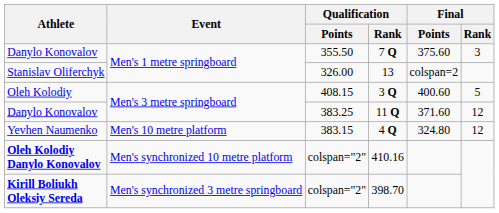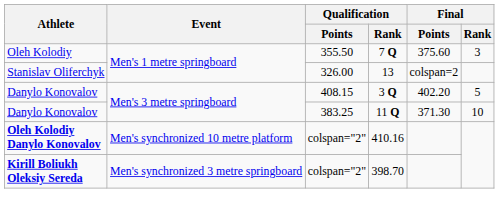(52, 53) Danylo Konovalov -> (39, 53) Oleh Kolodiy
(39, 92) Oleh Kolodiy -> (52, 92) Danylo Konovalov
(434, 92) 400.60 -> (434, 92) 402.20
(434, 112) 371.60 -> (434, 112) 371.30
(477, 112) 12 -> (477, 112) 10
- row: (388, 131)
